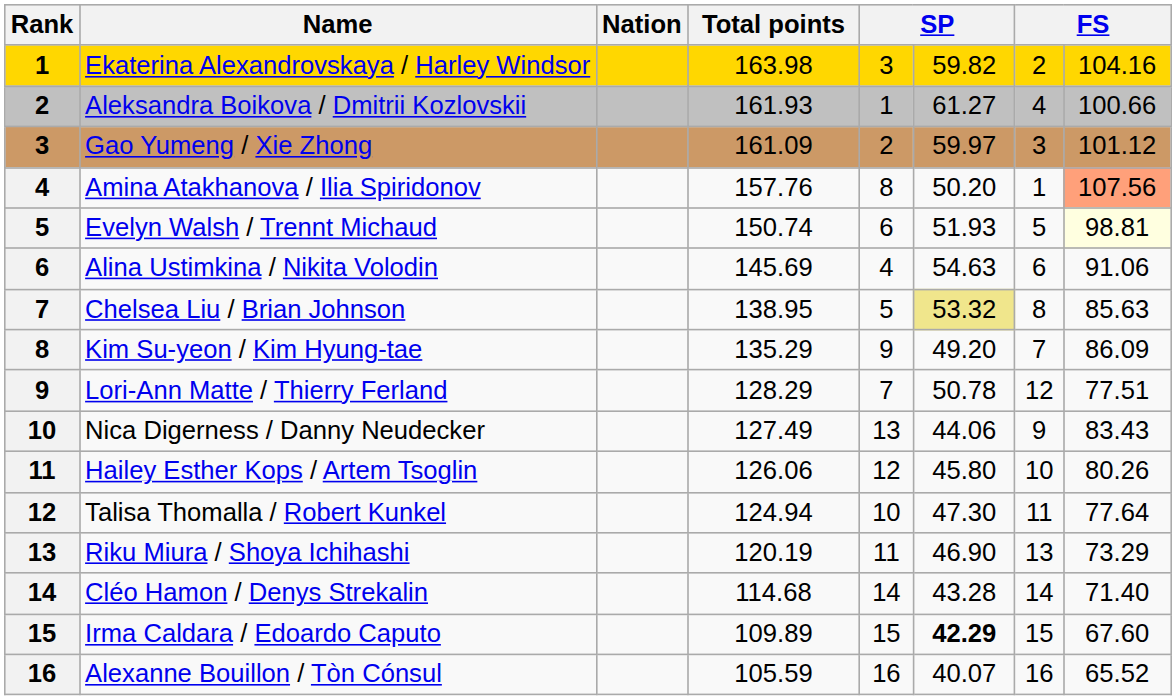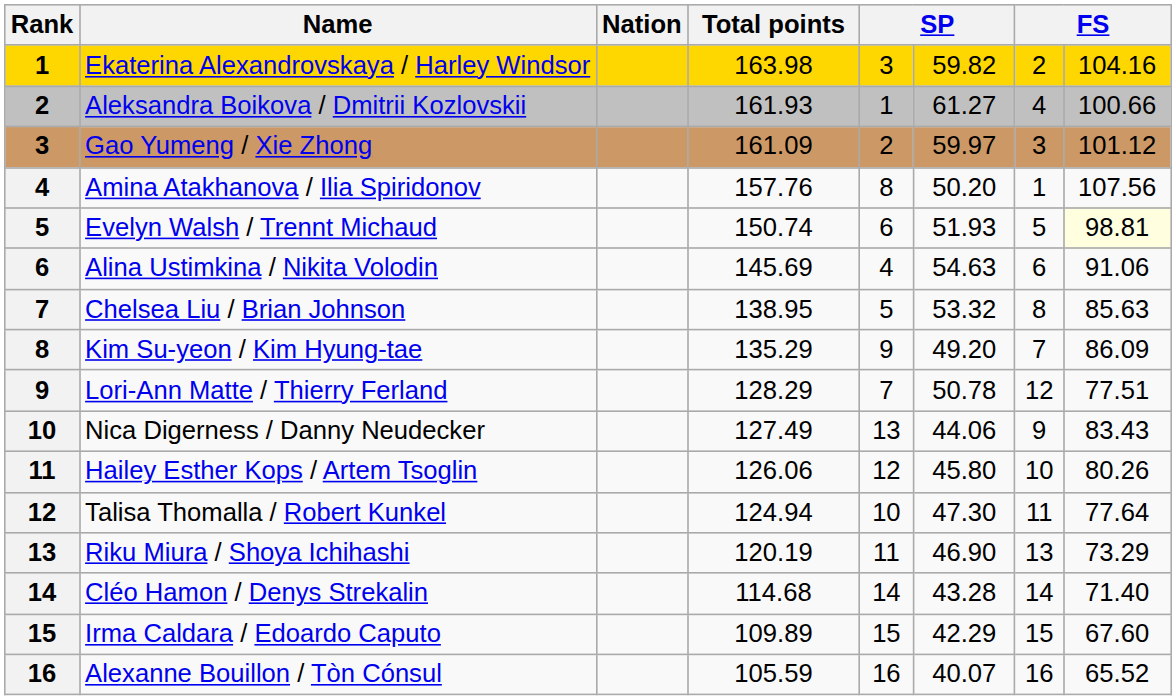(1117, 187) lightsalmon background -> (1117, 187) no background
(964, 308) khaki background -> (964, 308) no background
(964, 633) bold -> (964, 633) normal
